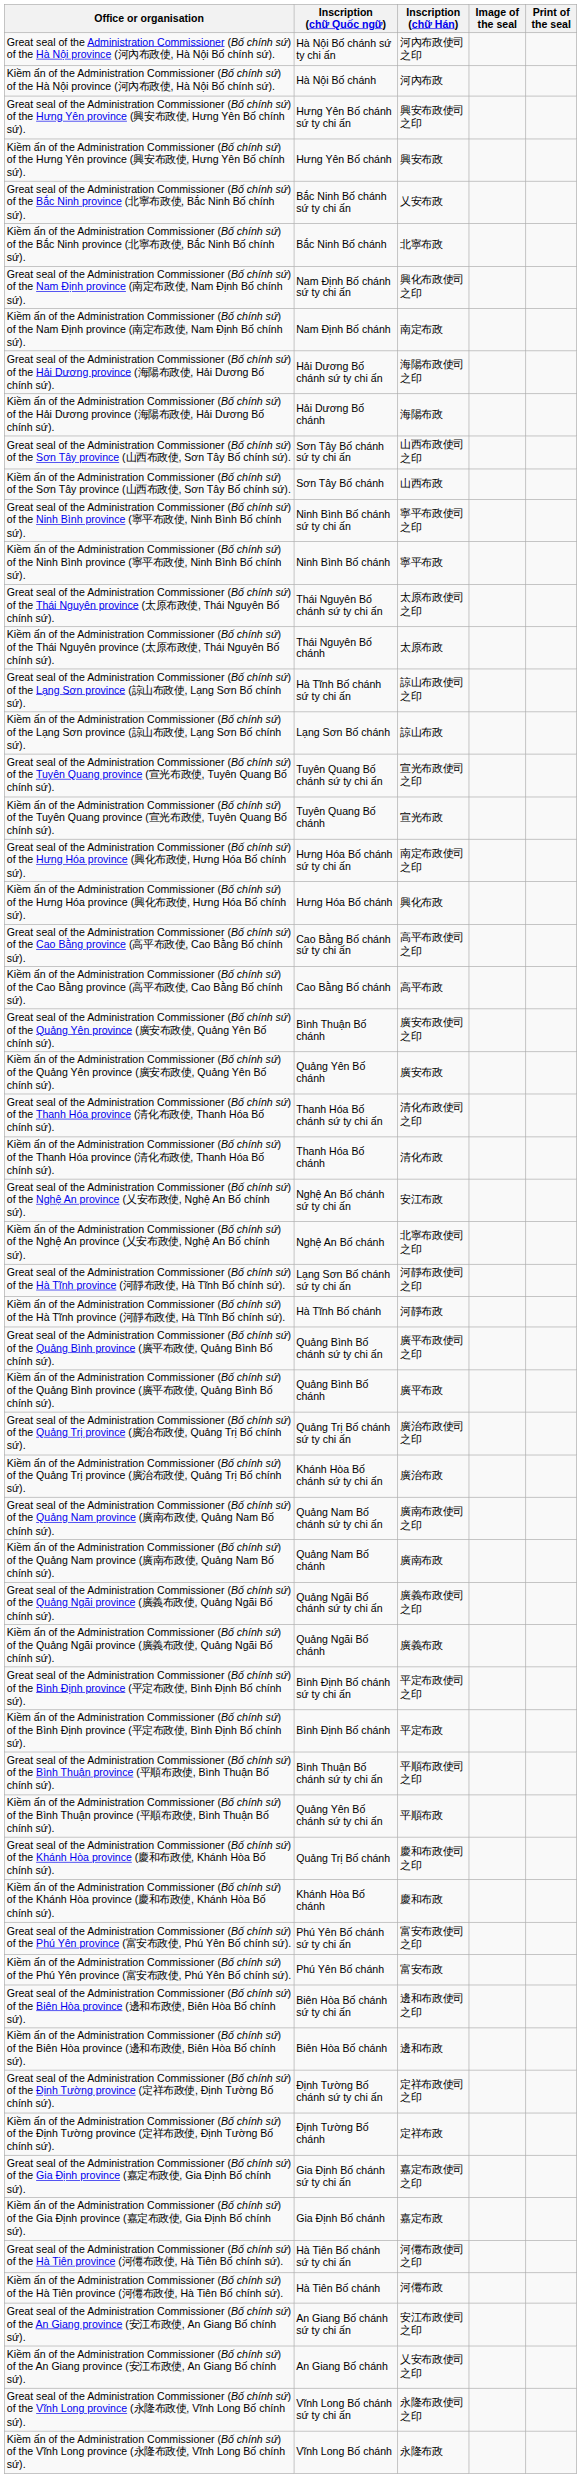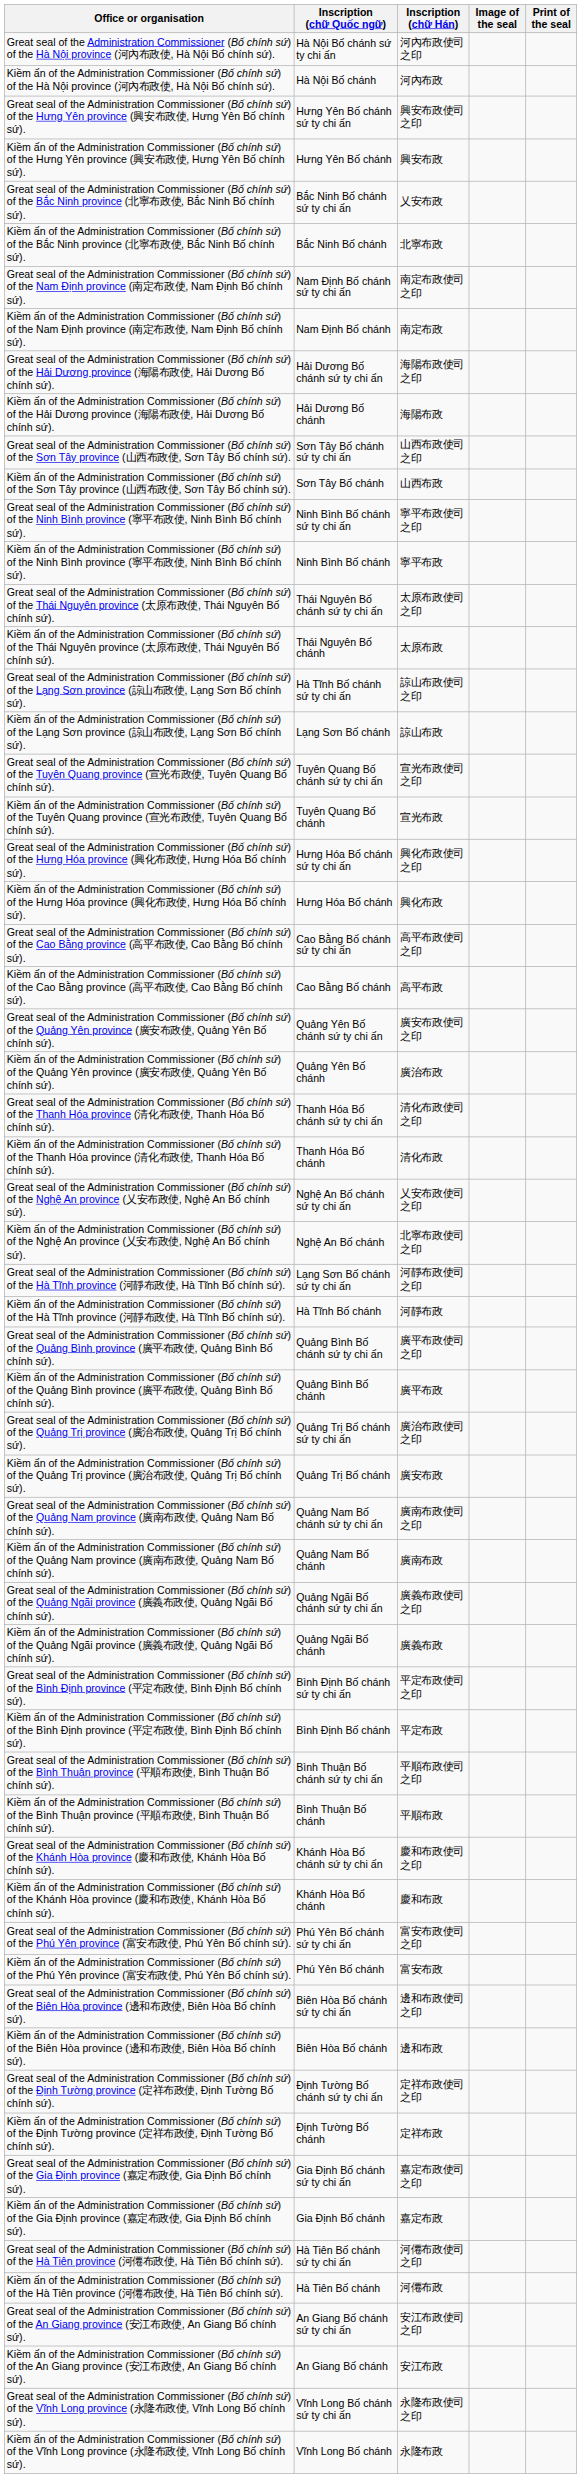(432, 287) 興化布政使司之印 -> (432, 287) 南定布政使司之印
(432, 860) 南定布政使司之印 -> (432, 860) 興化布政使司之印
(331, 1030) Bình Thuận Bố chánh -> (339, 1030) Quảng Yên Bố chánh sứ ty chi ấn
(421, 1072) 廣安布政 -> (421, 1072) 廣治布政
(421, 1200) 安江布政 -> (432, 1200) 乂安布政使司之印
(339, 1476) Khánh Hòa Bố chánh sứ ty chi ấn -> (343, 1476) Quảng Trị Bố chánh
(421, 1475) 廣治布政 -> (421, 1475) 廣安布政
(339, 1815) Quảng Yên Bố chánh sứ ty chi ấn -> (331, 1815) Bình Thuận Bố chánh
(343, 1858) Quảng Trị Bố chánh -> (339, 1858) Khánh Hòa Bố chánh sứ ty chi ấn
(432, 2366) 乂安布政使司之印 -> (421, 2366) 安江布政
